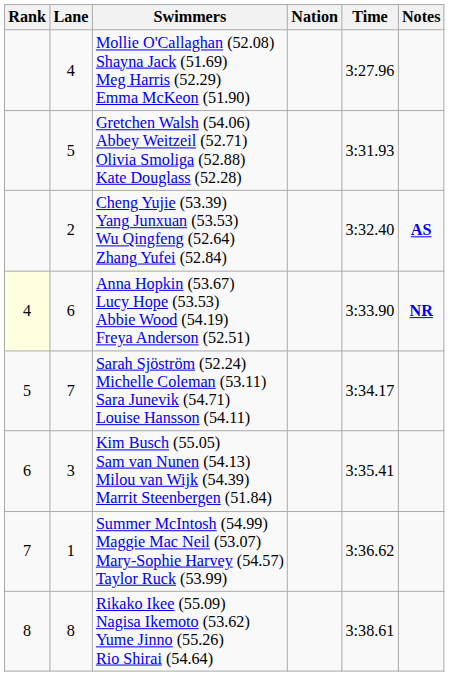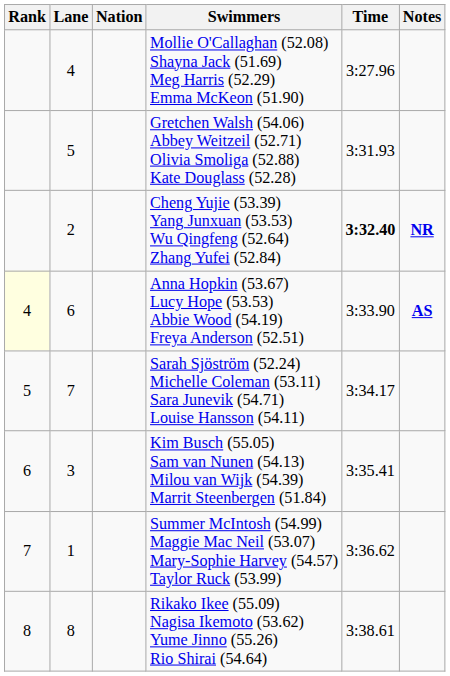columns swapped: (315, 17) <-> (190, 17)
(370, 230) normal -> (370, 230) bold
(421, 230) AS -> (422, 230) NR
(421, 310) NR -> (422, 310) AS
